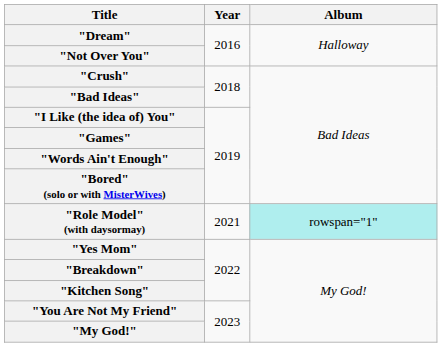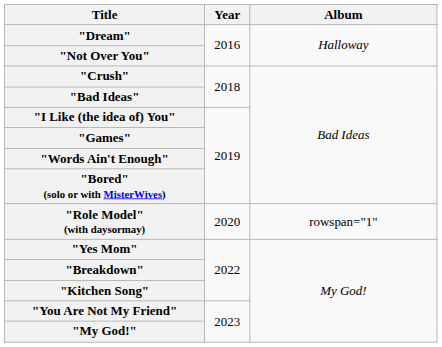(227, 221) 2021 -> (227, 221) 2020
(343, 221) paleturquoise background -> (343, 221) no background
